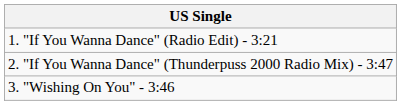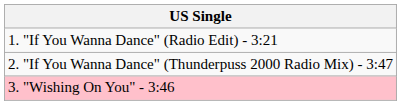(91, 87) no background -> (91, 87) pink background
